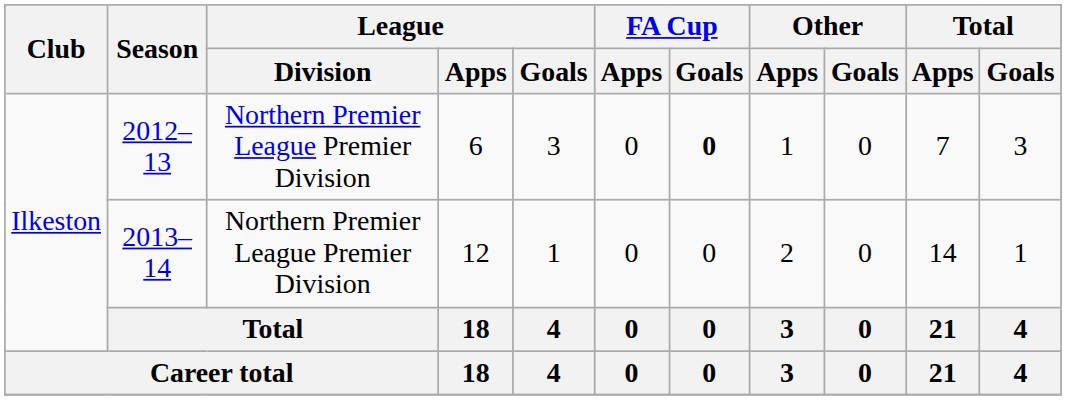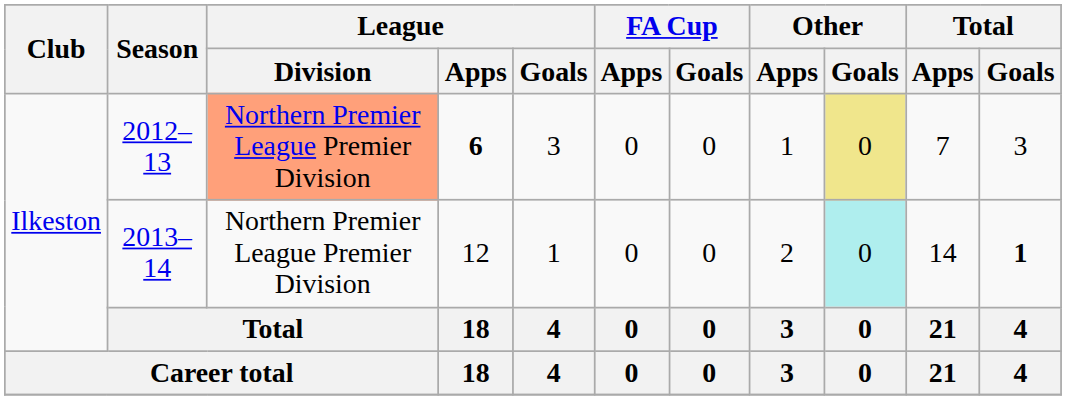(323, 146) no background -> (323, 146) lightsalmon background
(476, 146) normal -> (476, 146) bold
(709, 146) bold -> (709, 146) normal
(865, 146) no background -> (865, 146) khaki background
(865, 252) no background -> (865, 252) paleturquoise background
(1021, 252) normal -> (1021, 252) bold
